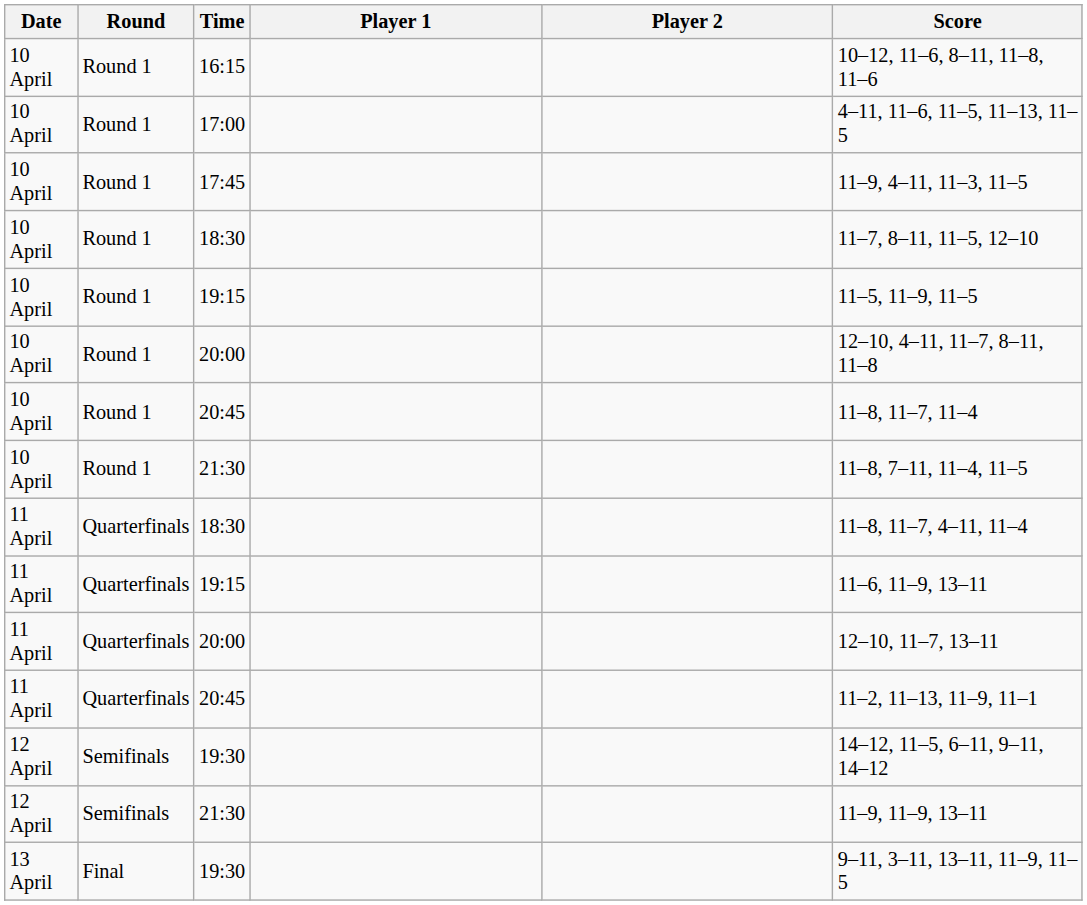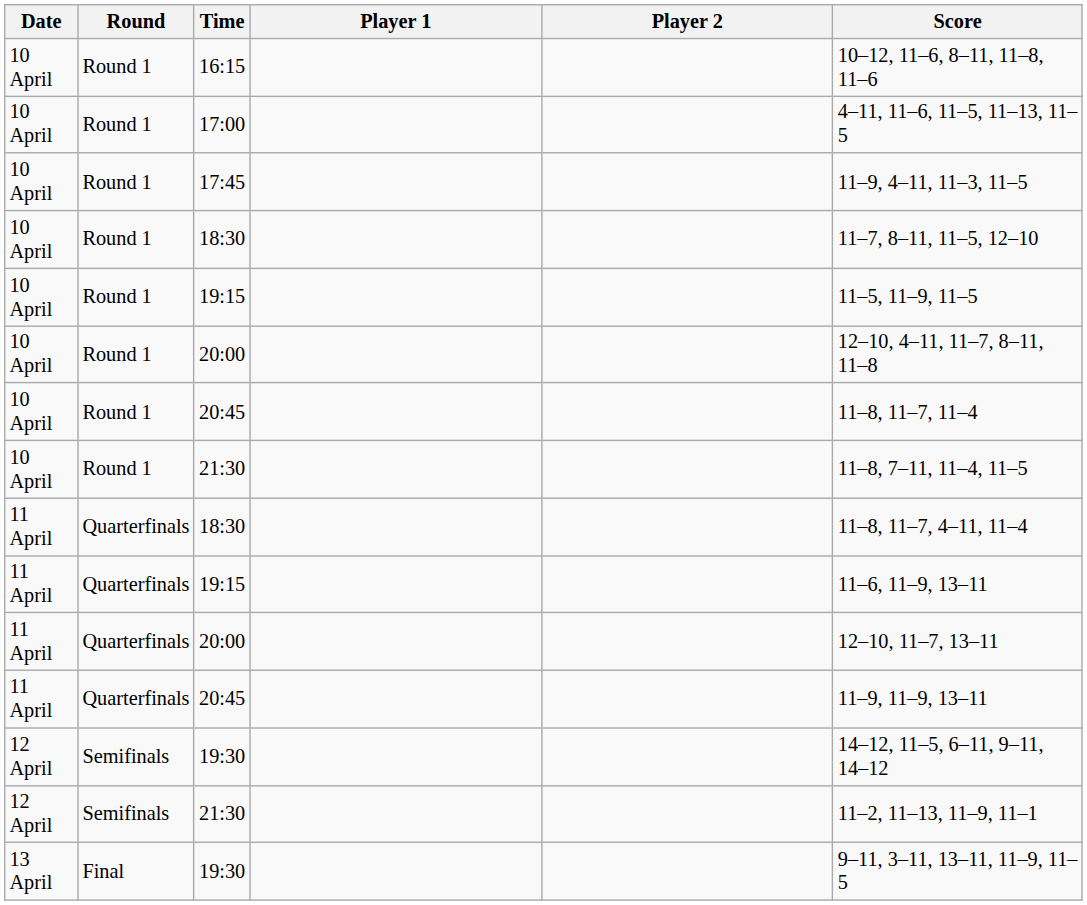(938, 699) 11–2, 11–13, 11–9, 11–1 -> (913, 699) 11–9, 11–9, 13–11
(913, 814) 11–9, 11–9, 13–11 -> (938, 814) 11–2, 11–13, 11–9, 11–1
